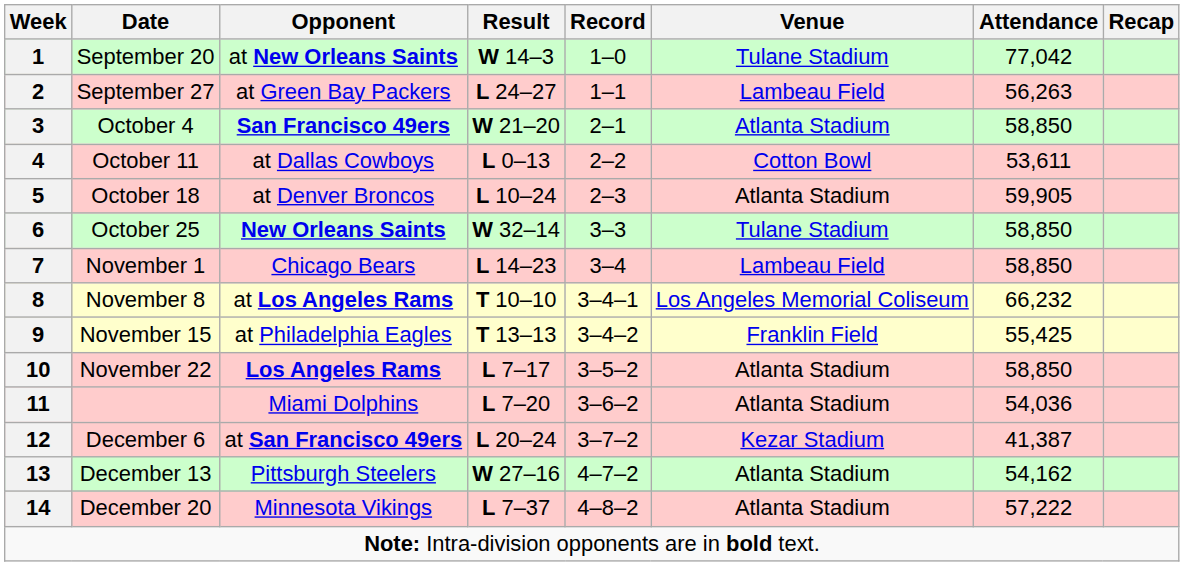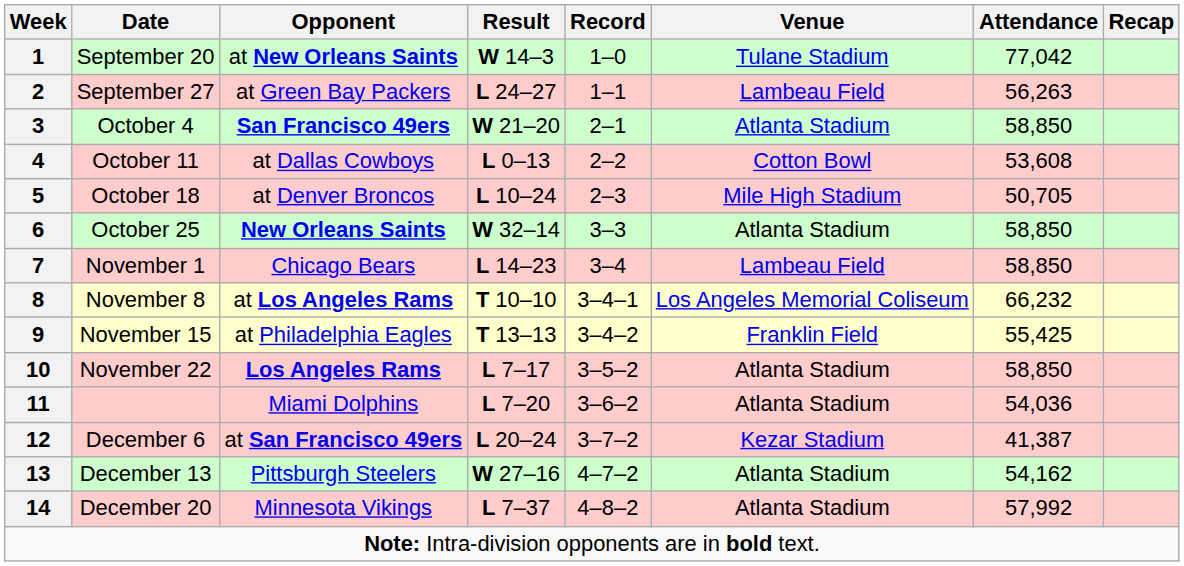(1039, 160) 53,611 -> (1039, 160) 53,608
(812, 195) Atlanta Stadium -> (812, 195) Mile High Stadium
(1039, 195) 59,905 -> (1039, 195) 50,705
(812, 230) Tulane Stadium -> (812, 230) Atlanta Stadium
(1039, 508) 57,222 -> (1039, 508) 57,992
